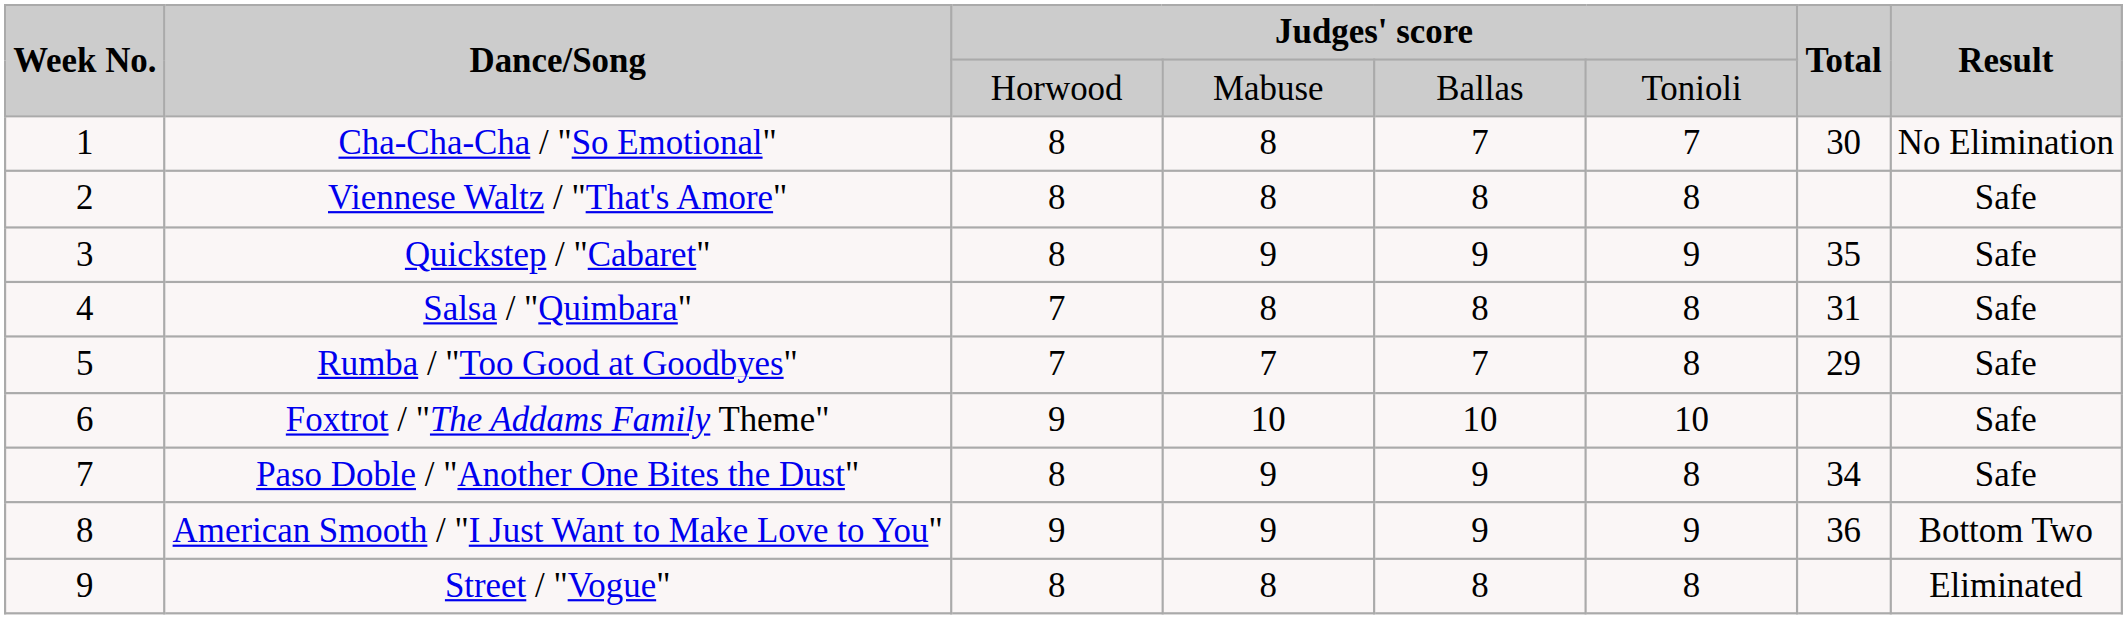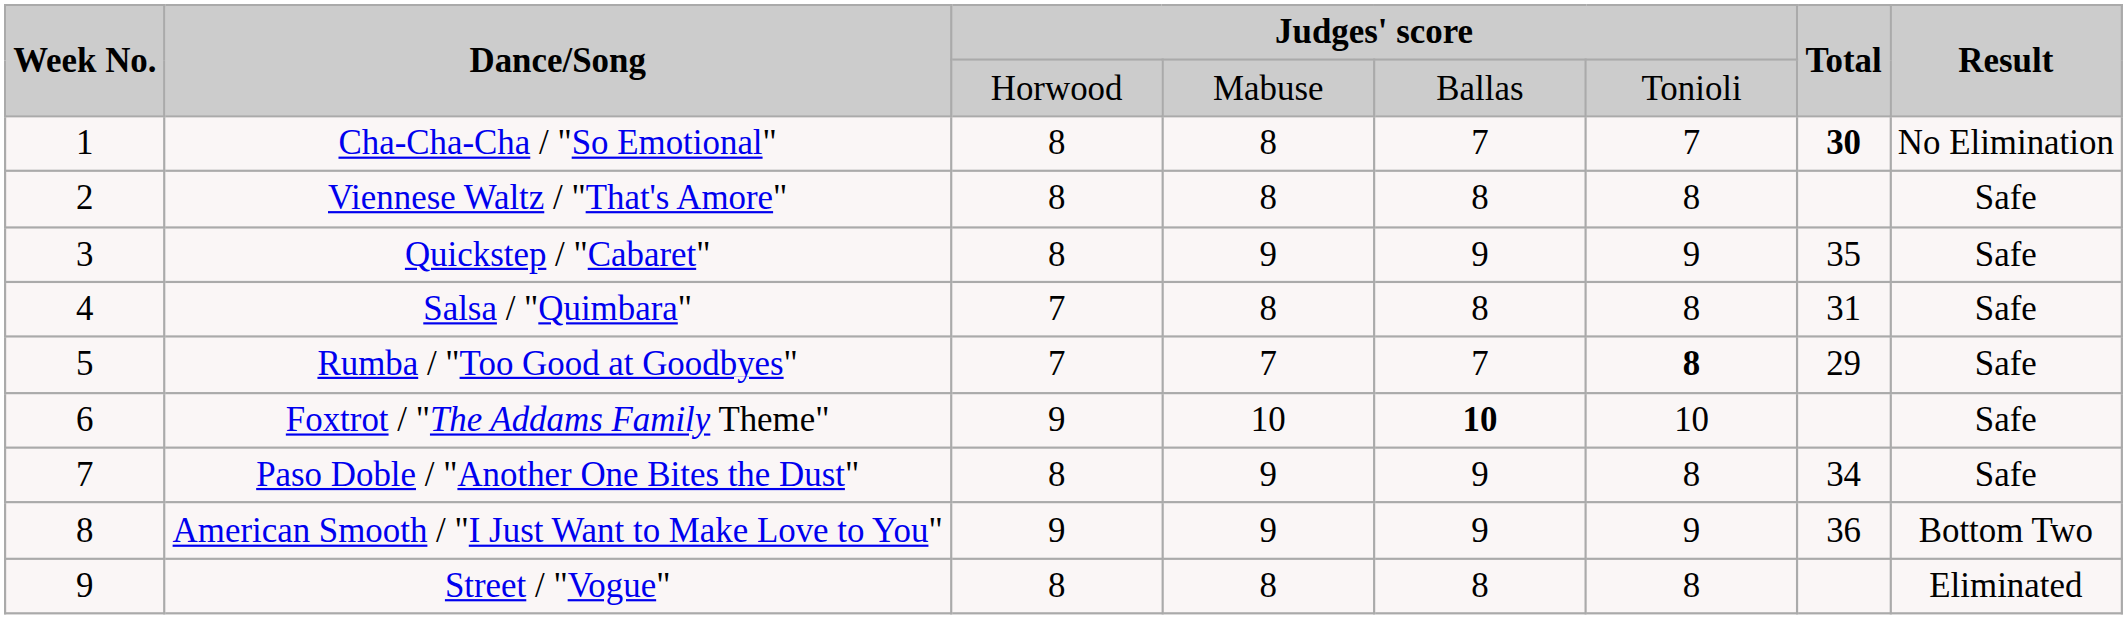(1844, 142) normal -> (1844, 142) bold
(1692, 364) normal -> (1692, 364) bold
(1480, 419) normal -> (1480, 419) bold
